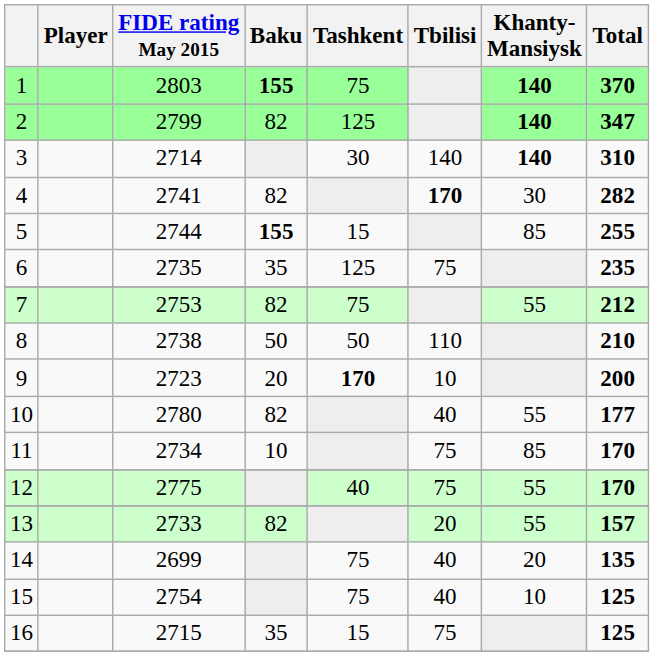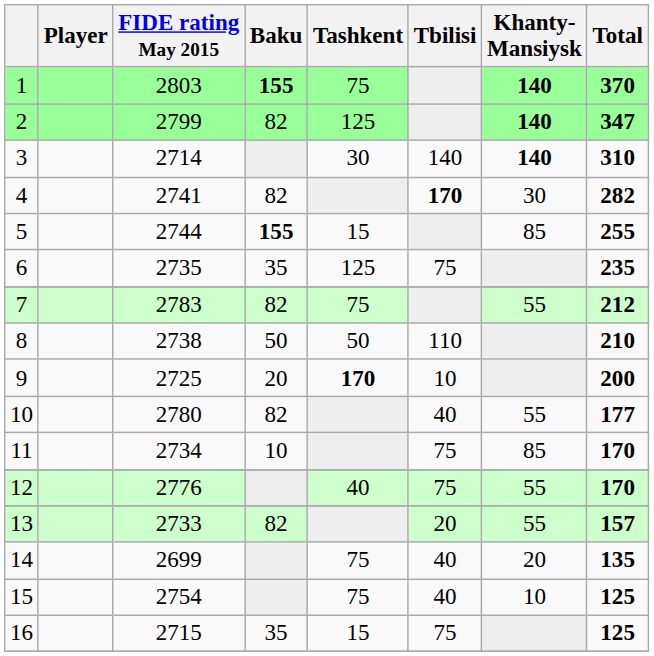(179, 304) 2753 -> (179, 304) 2783
(179, 377) 2723 -> (179, 377) 2725
(179, 487) 2775 -> (179, 487) 2776
